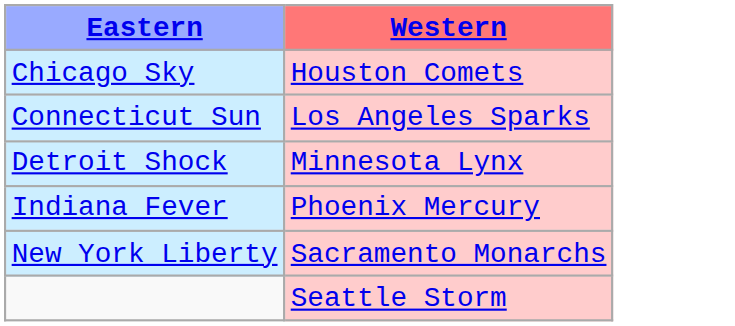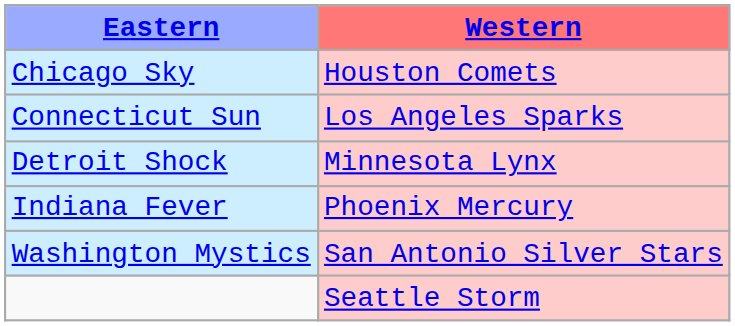- row: (145, 253)
+ row: (161, 253)
